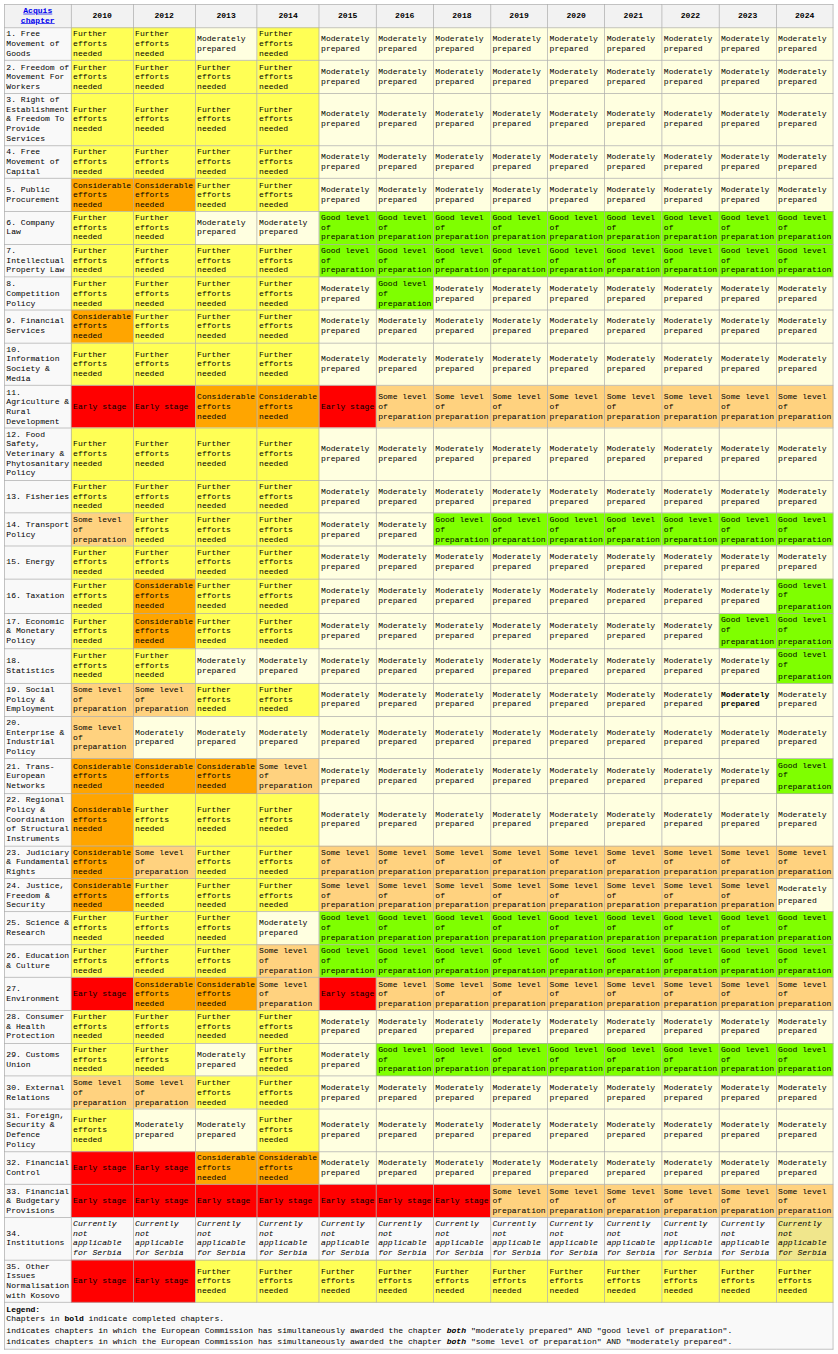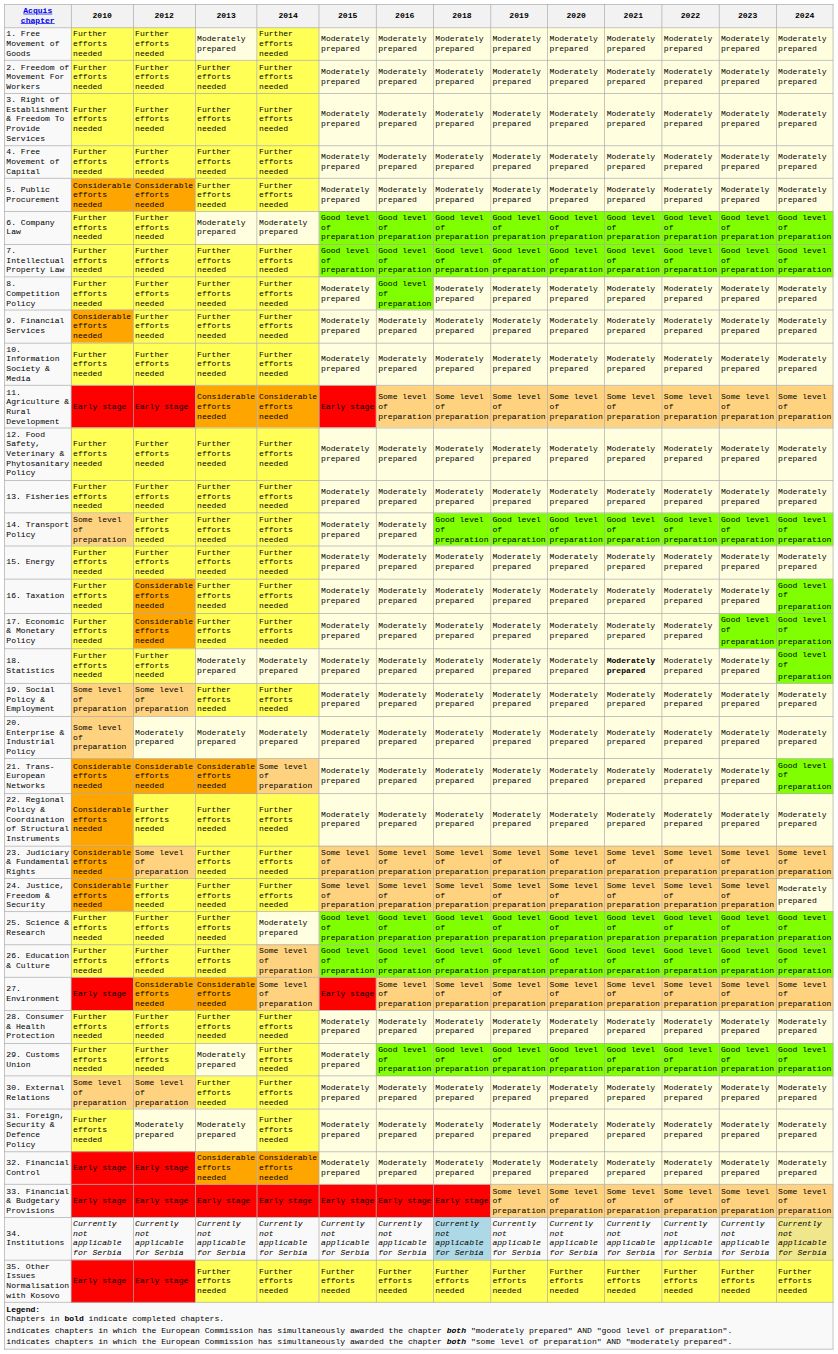(631, 666) normal -> (631, 666) bold
(745, 700) bold -> (745, 700) normal
(460, 1238) no background -> (460, 1238) lightblue background
